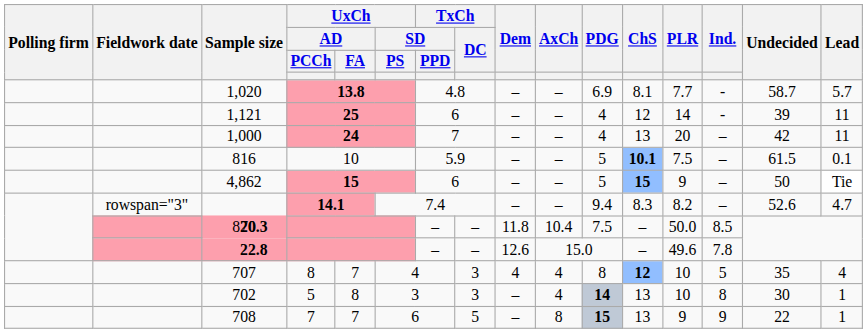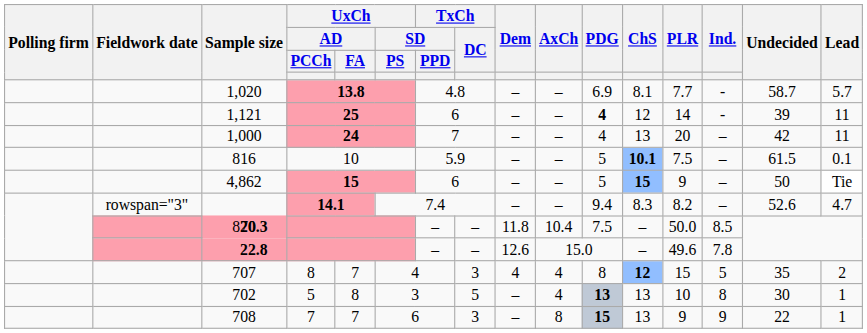(602, 114) normal -> (602, 114) bold
(682, 272) 10 -> (682, 272) 15
(842, 272) 4 -> (842, 272) 2
(475, 295) 3 -> (475, 295) 5
(602, 295) 14 -> (602, 295) 13
(475, 318) 5 -> (475, 318) 3
